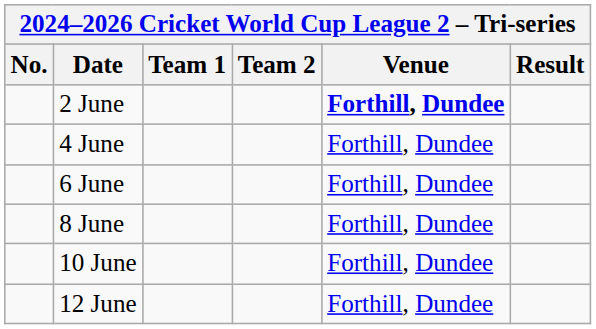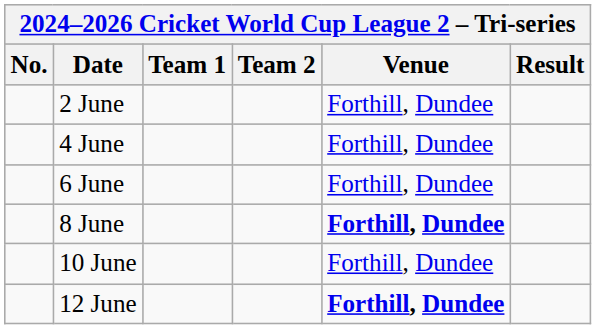(416, 104) bold -> (410, 104) normal
(410, 223) normal -> (416, 223) bold
(410, 303) normal -> (416, 303) bold
